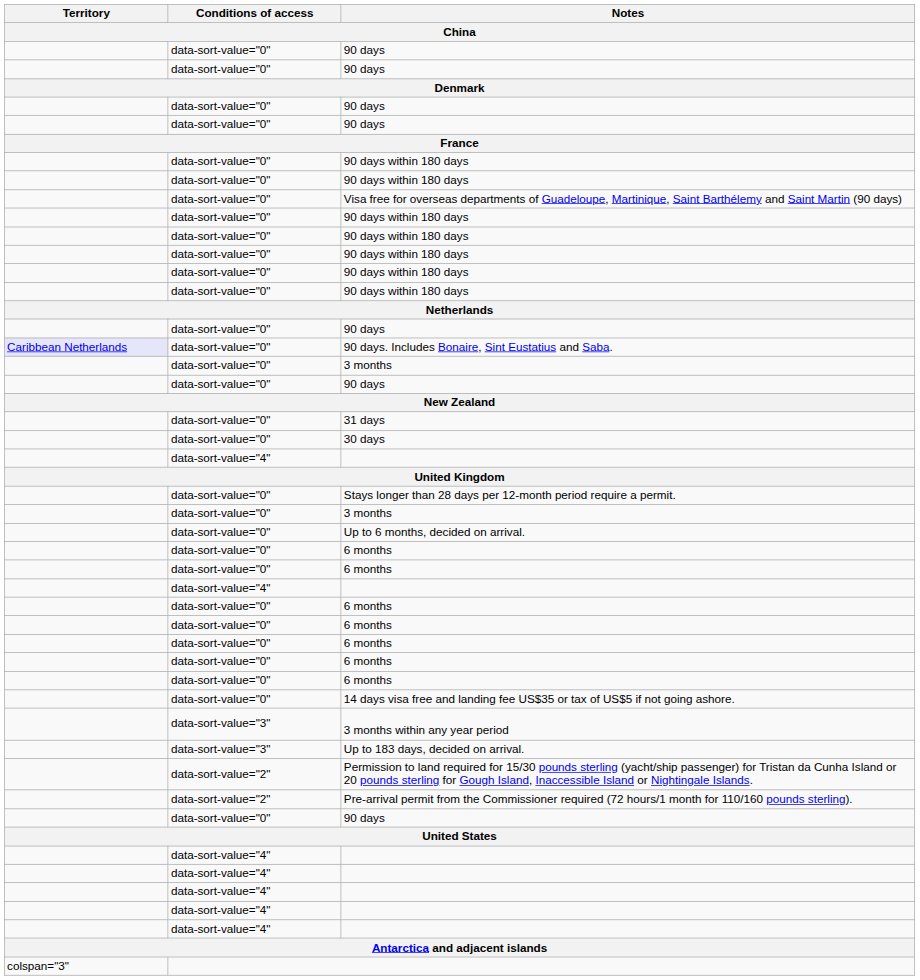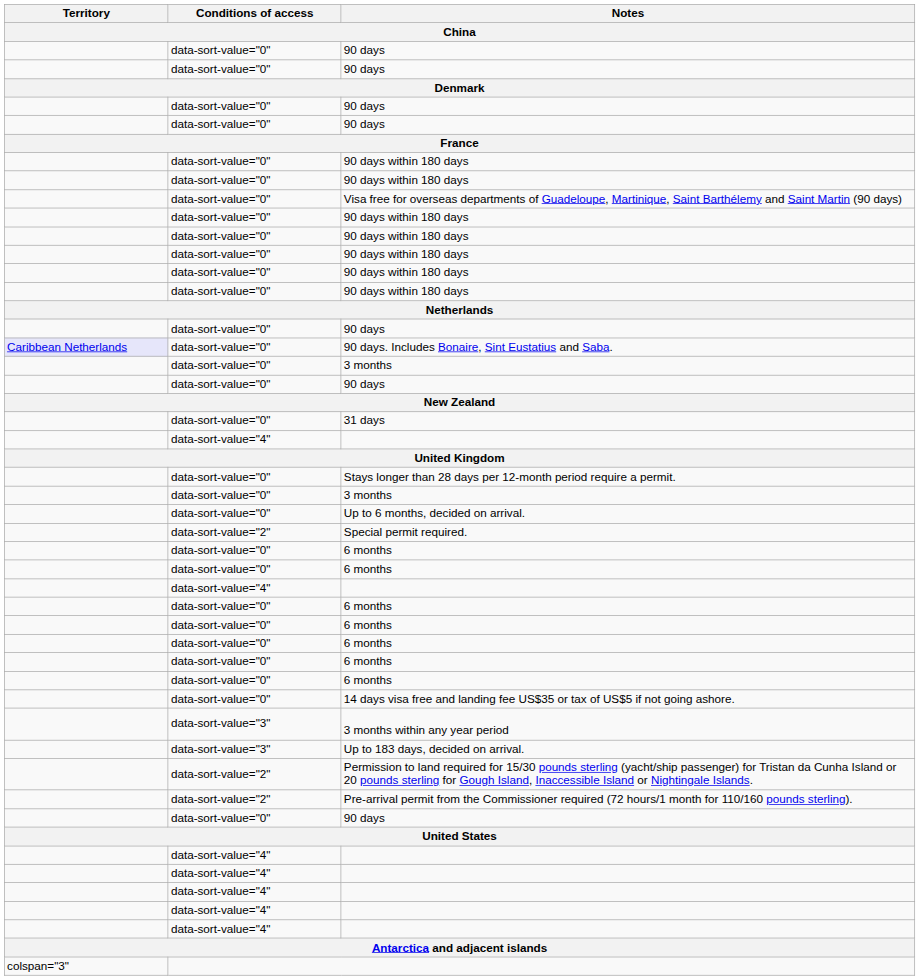- row: (221, 439)
+ row: (221, 532)
